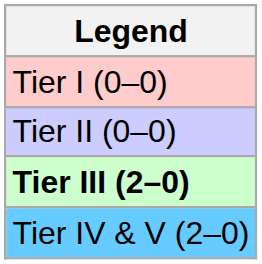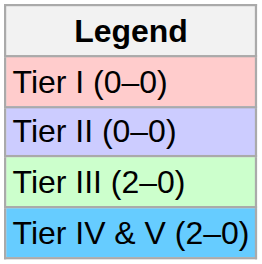(101, 182) bold -> (99, 182) normal
